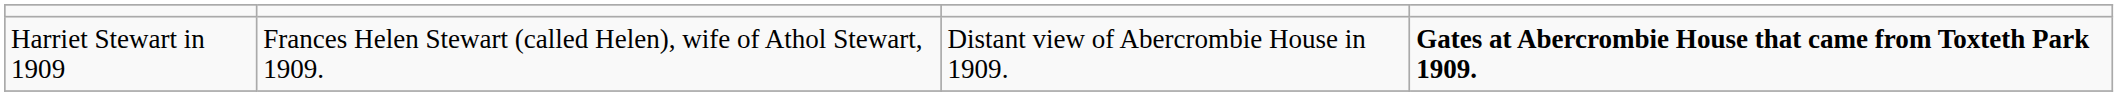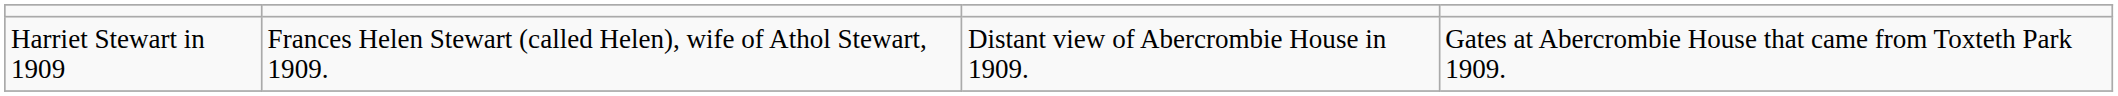(1753, 53) bold -> (1759, 53) normal
